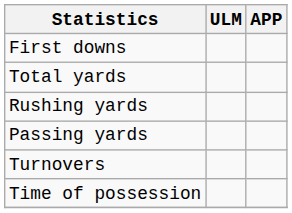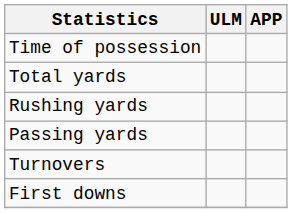rows swapped: (68, 48) <-> (105, 193)
